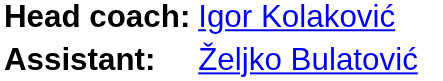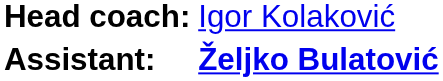(308, 60) normal -> (318, 60) bold
